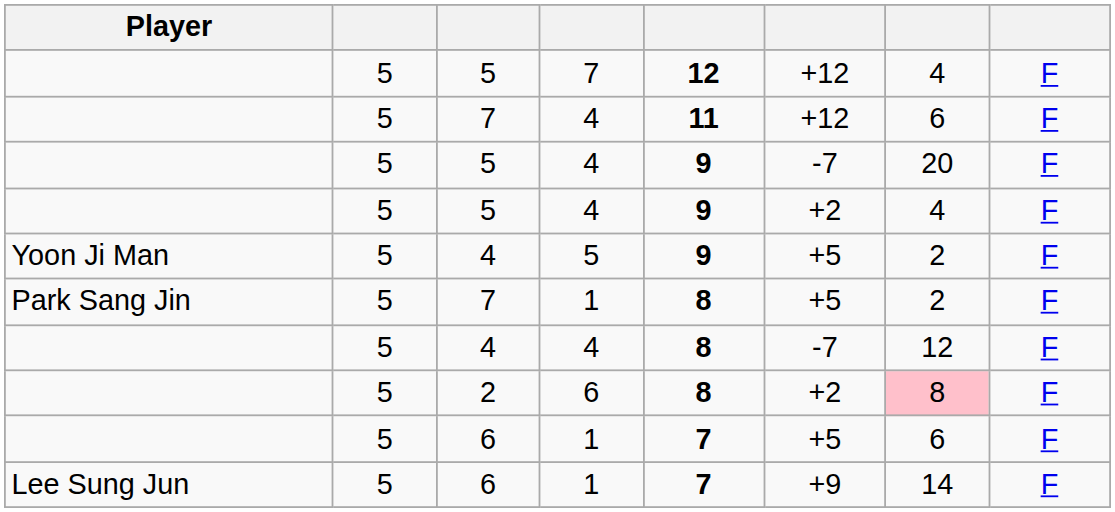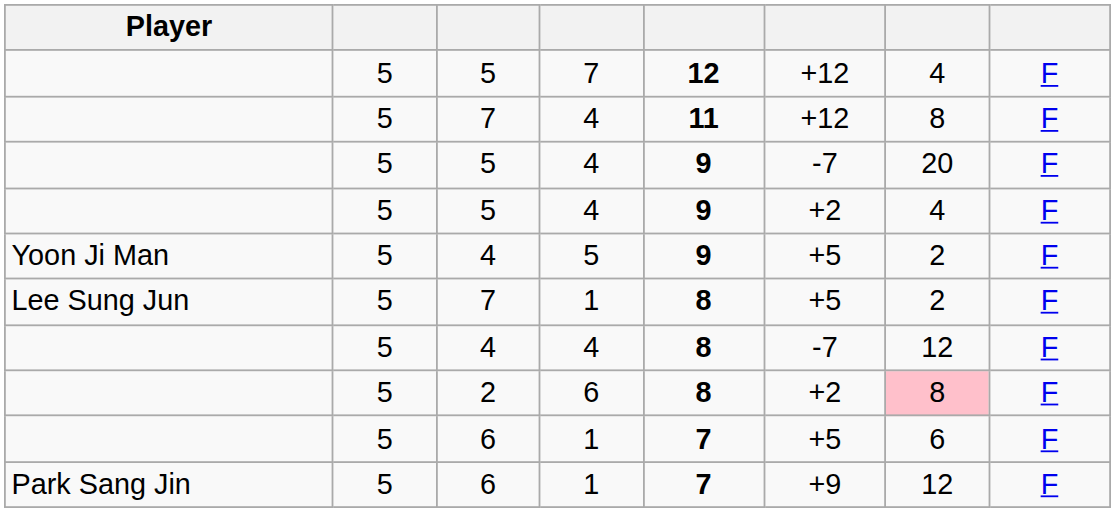(937, 118) 6 -> (937, 118) 8
(101, 301) Park Sang Jin -> (100, 301) Lee Sung Jun
(100, 484) Lee Sung Jun -> (101, 484) Park Sang Jin
(937, 484) 14 -> (937, 484) 12
